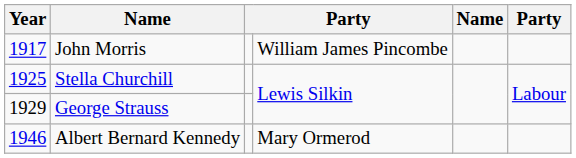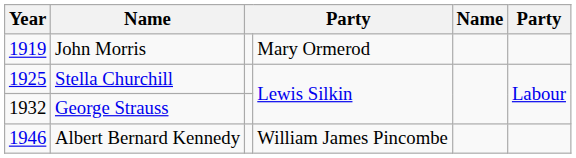(28, 49) 1917 -> (28, 49) 1919
(353, 49) William James Pincombe -> (314, 49) Mary Ormerod
(28, 108) 1929 -> (28, 108) 1932
(314, 138) Mary Ormerod -> (353, 138) William James Pincombe
